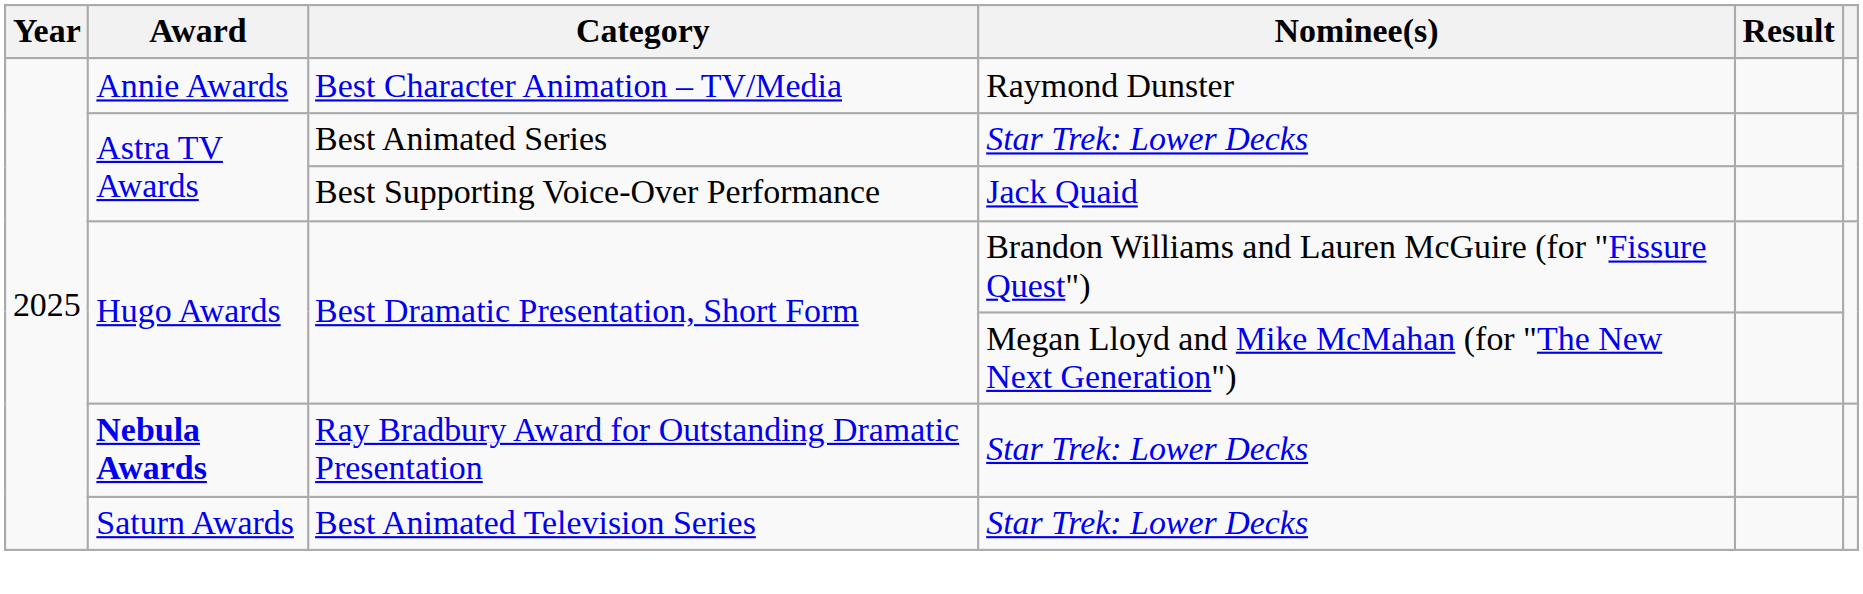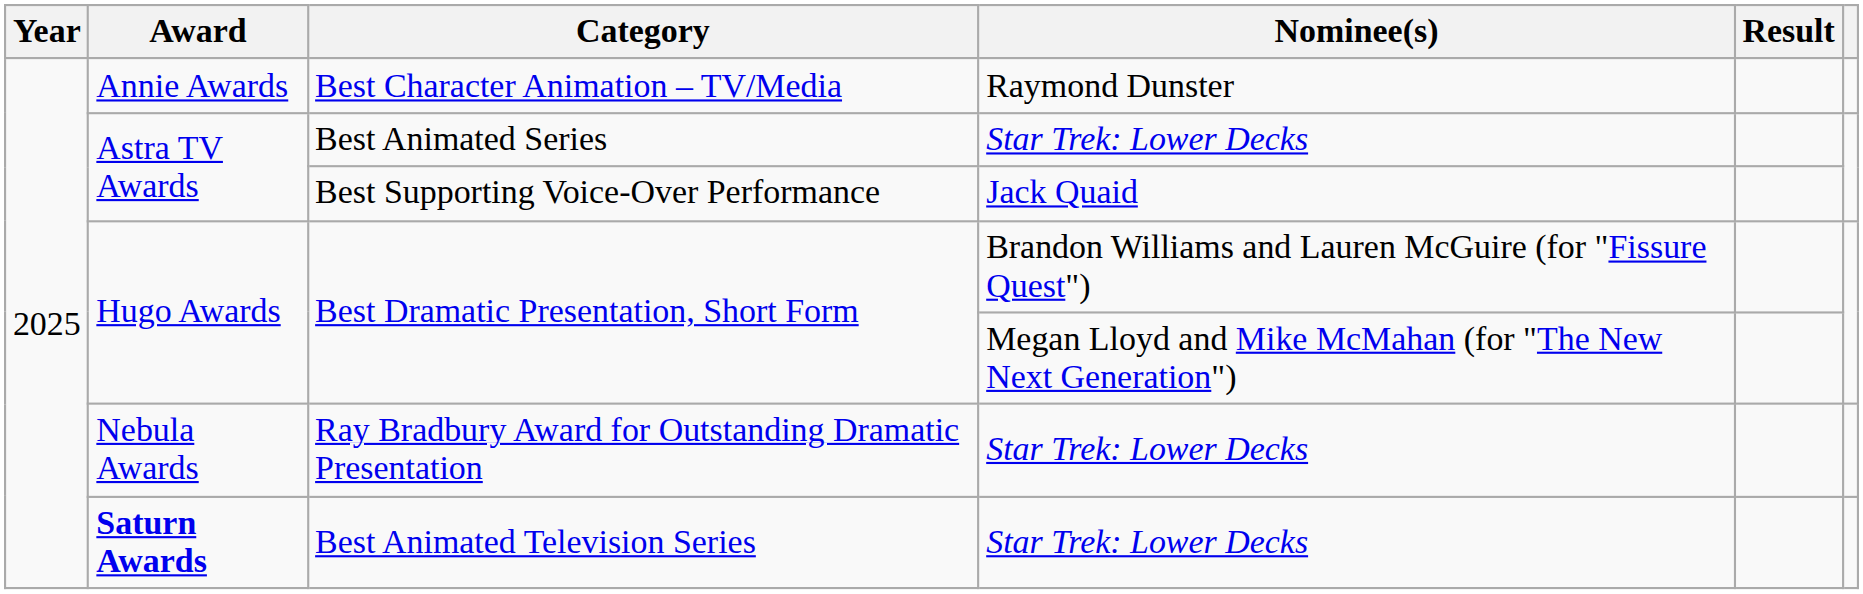(152, 449) bold -> (148, 449) normal
(195, 522) normal -> (152, 541) bold
